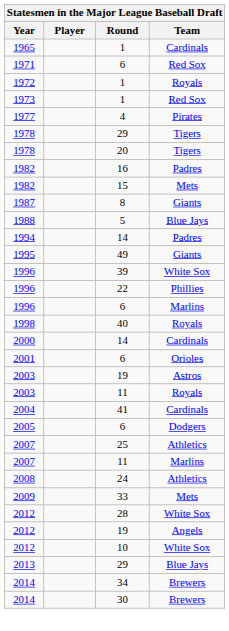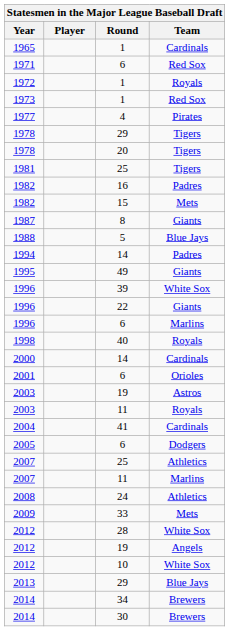+ row: (24, 168)
(187, 289) Phillies -> (187, 306) Giants
